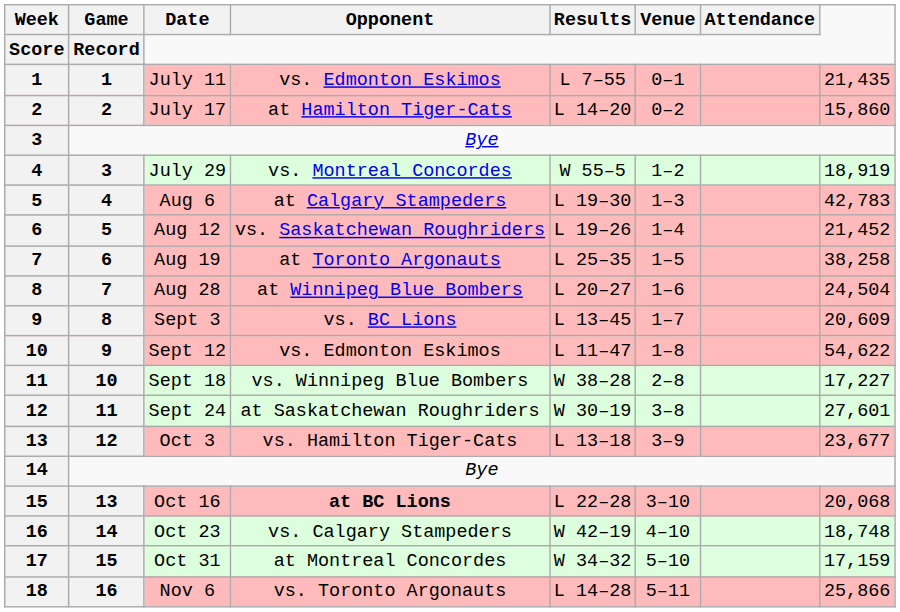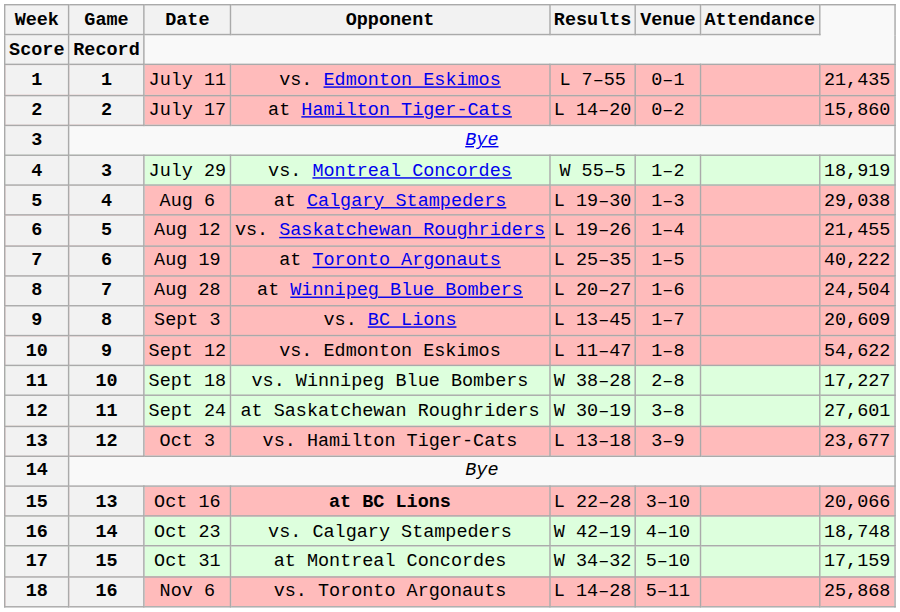(857, 200) 42,783 -> (857, 200) 29,038
(857, 230) 21,452 -> (857, 230) 21,455
(857, 260) 38,258 -> (857, 260) 40,222
(857, 501) 20,068 -> (857, 501) 20,066
(857, 591) 25,866 -> (857, 591) 25,868
